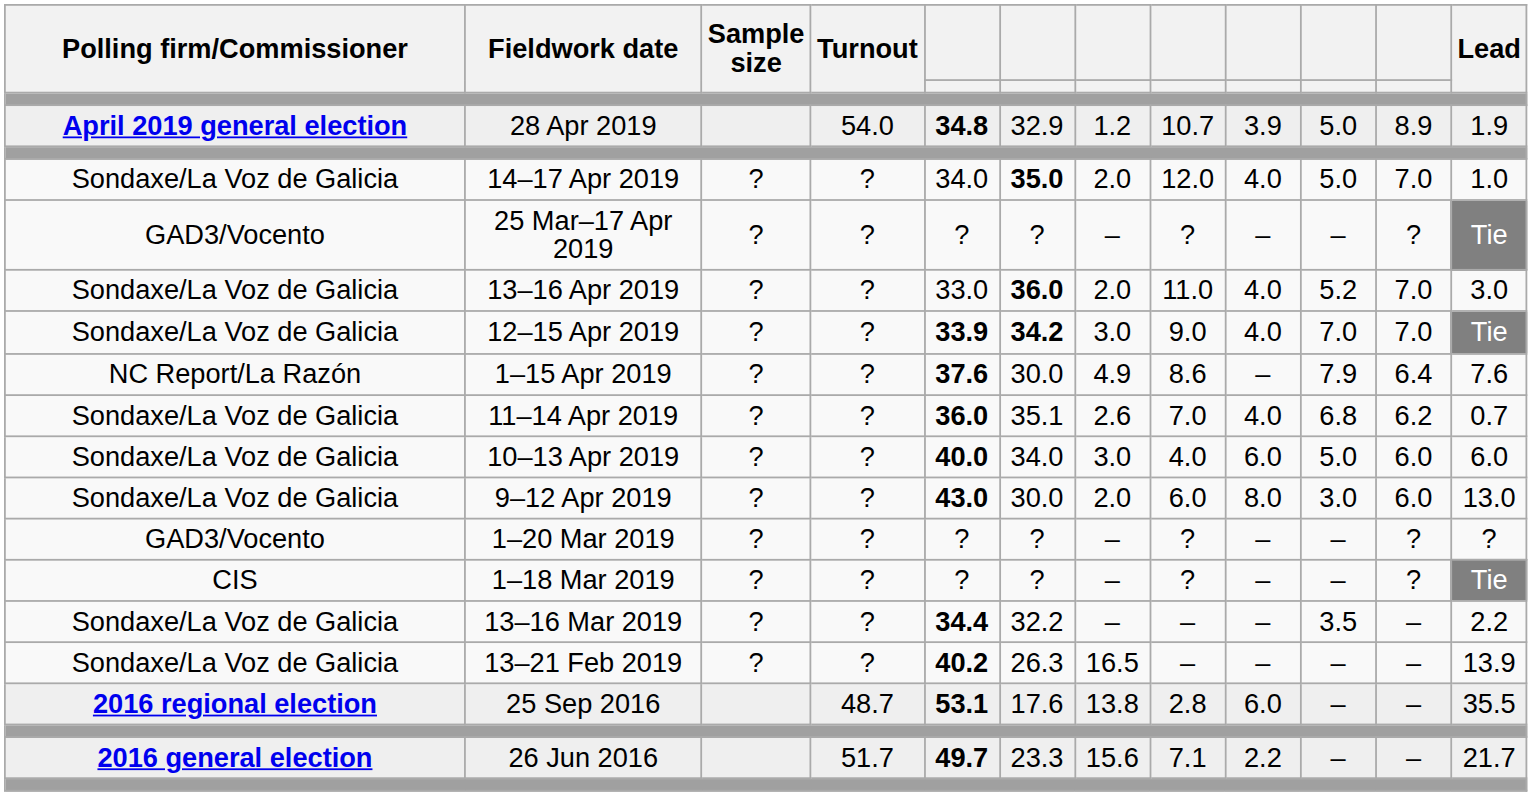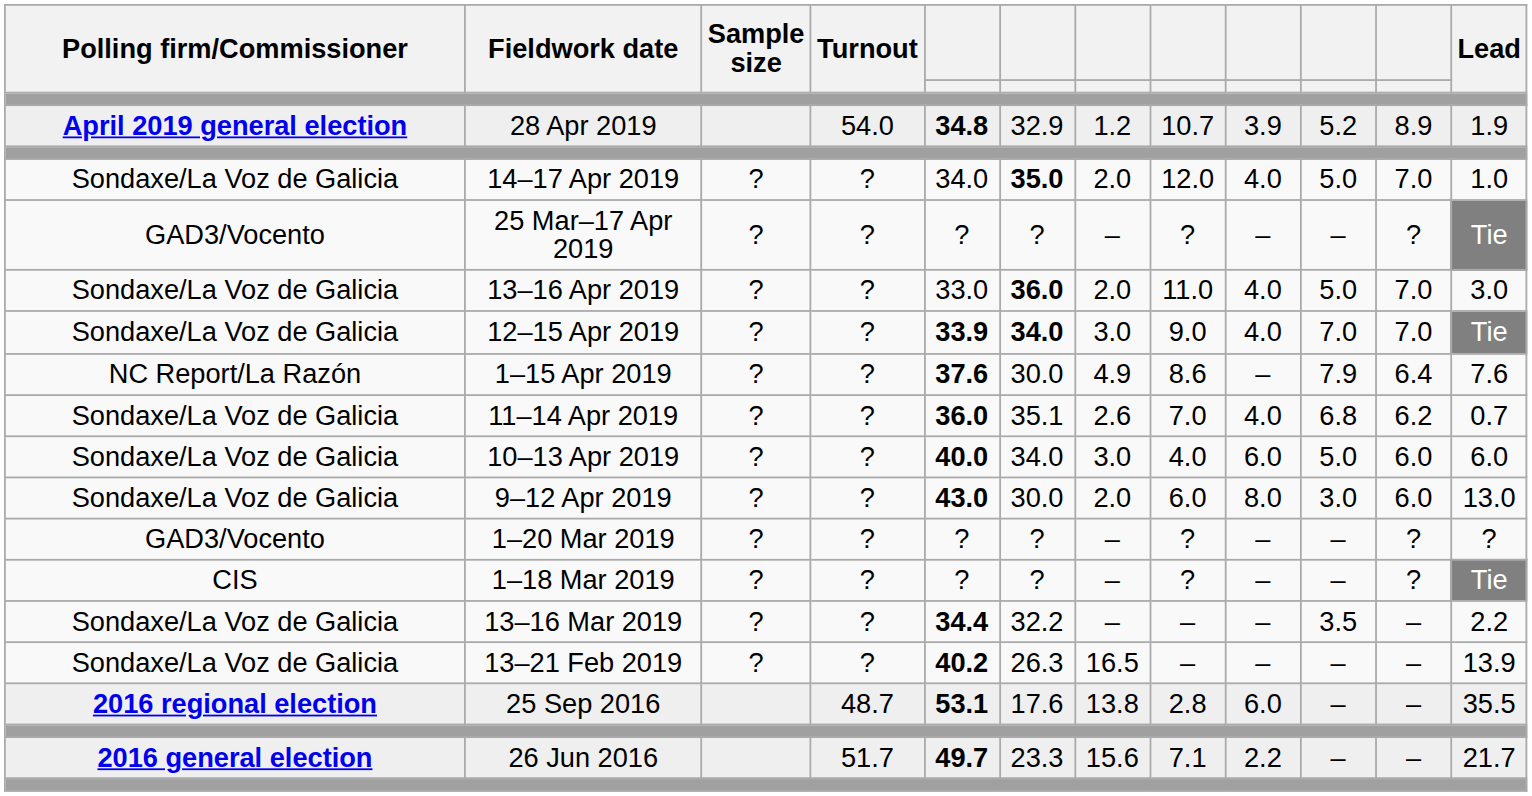(1338, 125) 5.0 -> (1338, 125) 5.2
(1338, 290) 5.2 -> (1338, 290) 5.0
(1037, 332) 34.2 -> (1037, 332) 34.0
